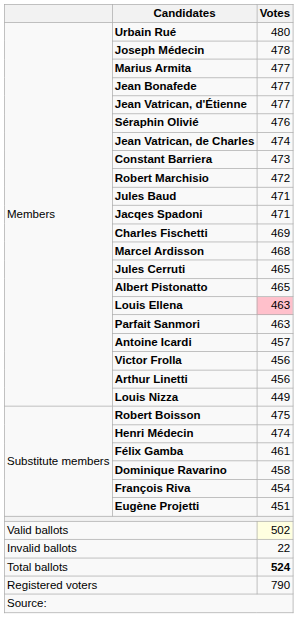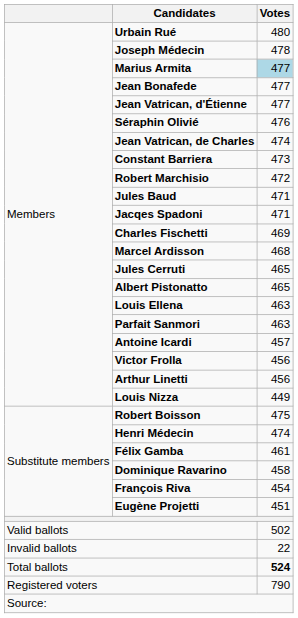(281, 68) no background -> (281, 68) lightblue background
(281, 305) pink background -> (281, 305) no background
(281, 530) lightyellow background -> (281, 530) no background
